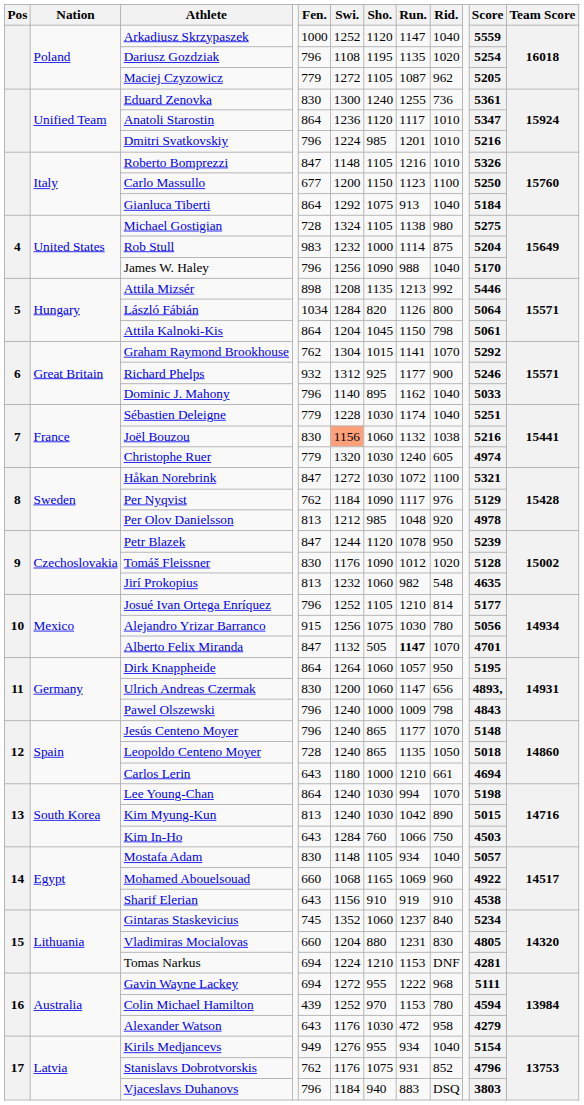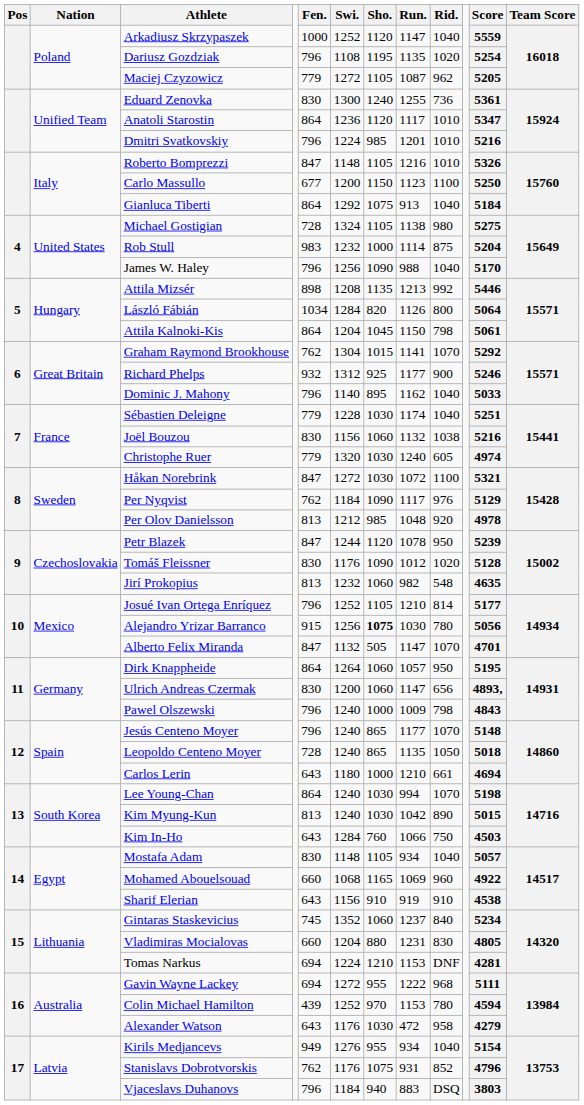(347, 436) lightsalmon background -> (347, 436) no background
(380, 625) normal -> (380, 625) bold
(412, 646) bold -> (412, 646) normal
